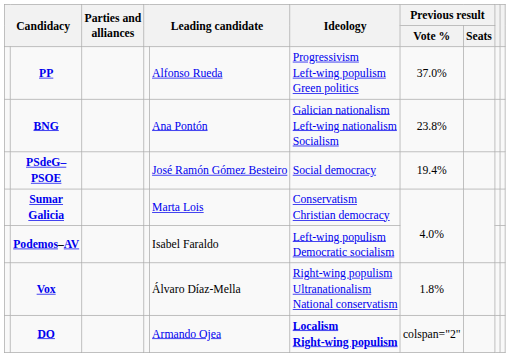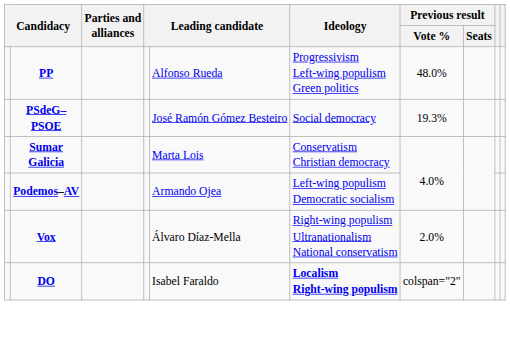(432, 73) 37.0% -> (432, 73) 48.0%
- row: (46, 125)
(432, 170) 19.4% -> (432, 118) 19.3%
(185, 244) Isabel Faraldo -> (187, 191) Armando Ojea
(432, 289) 1.8% -> (432, 236) 2.0%
(187, 334) Armando Ojea -> (185, 281) Isabel Faraldo
